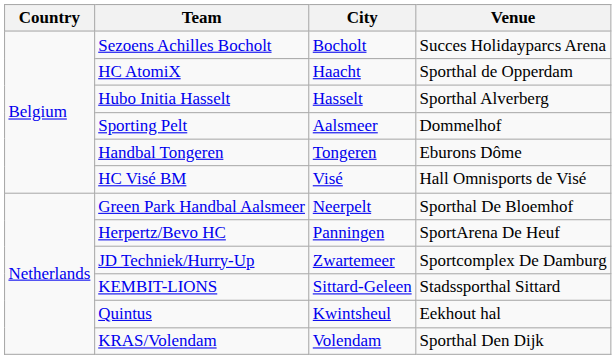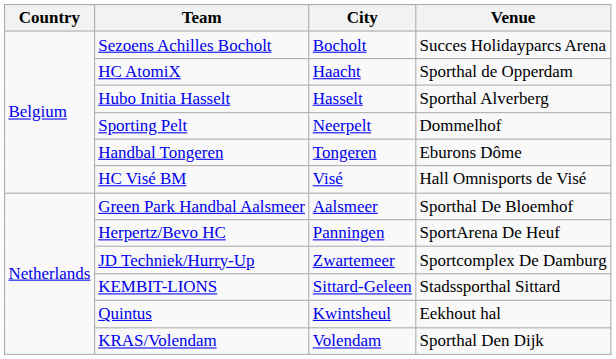(345, 125) Aalsmeer -> (342, 125) Neerpelt
(342, 206) Neerpelt -> (345, 206) Aalsmeer
